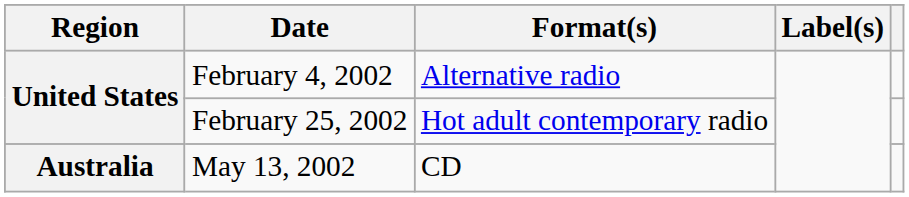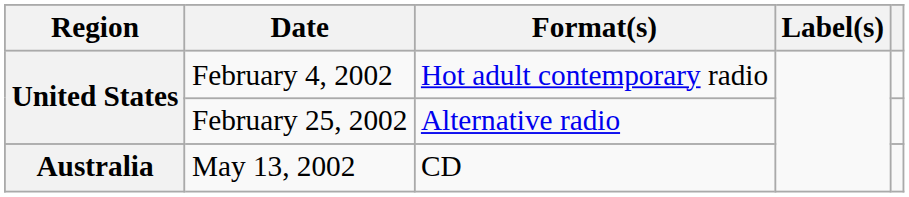(520, 74) Alternative radio -> (594, 74) Hot adult contemporary radio
(594, 120) Hot adult contemporary radio -> (520, 120) Alternative radio
